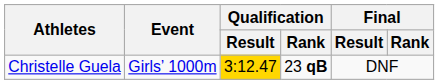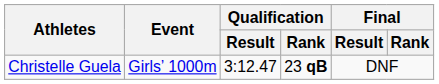(250, 68) gold background -> (250, 68) no background
